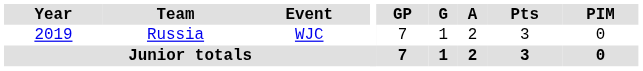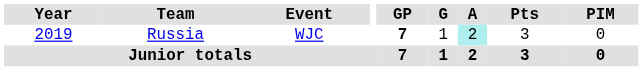(402, 35) normal -> (402, 35) bold
(472, 35) no background -> (472, 35) paleturquoise background
